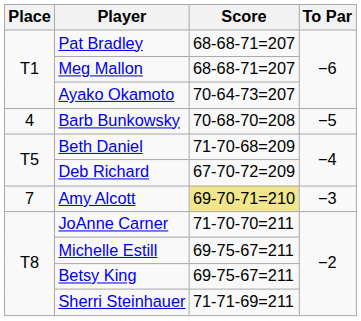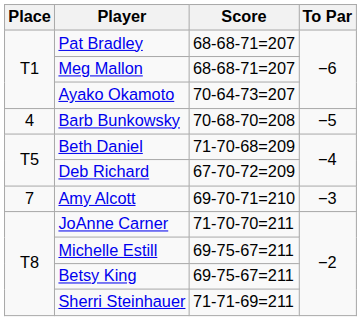(244, 198) khaki background -> (244, 198) no background
